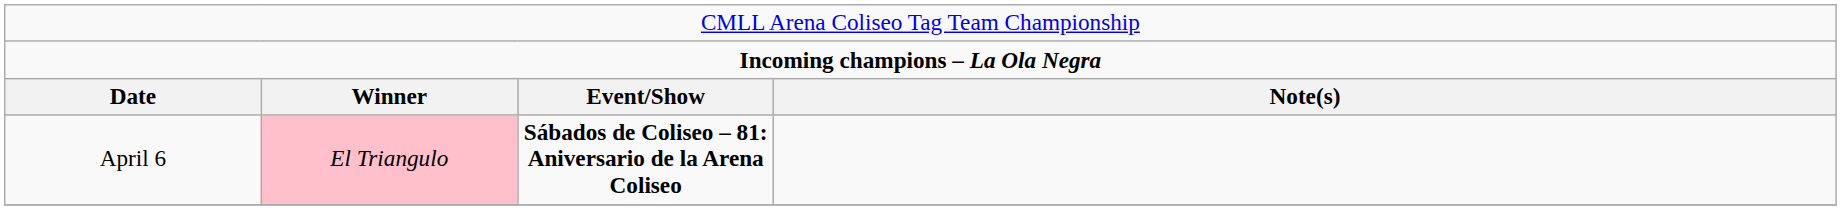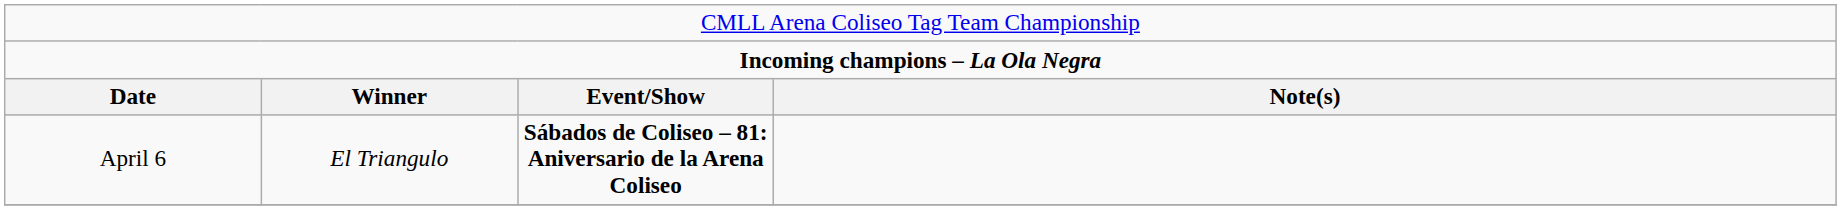(389, 159) pink background -> (389, 159) no background
